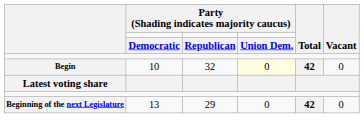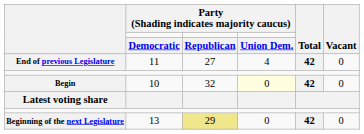+ row: (65, 62)
(210, 104) no background -> (210, 121) khaki background
